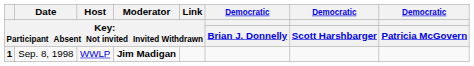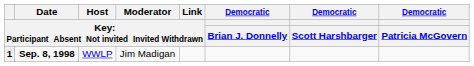(46, 54) normal -> (47, 54) bold
(146, 54) bold -> (147, 54) normal
